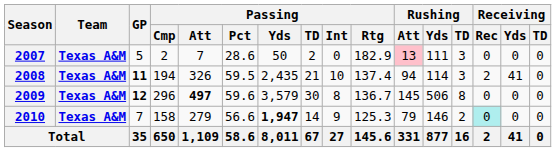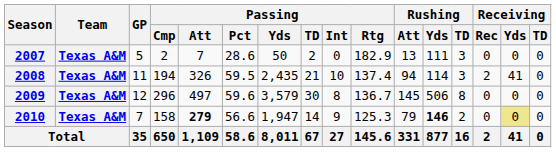(409, 55) pink background -> (409, 55) no background
(140, 76) bold -> (140, 76) normal
(140, 96) bold -> (140, 96) normal
(200, 96) bold -> (200, 96) normal
(200, 116) normal -> (200, 116) bold
(280, 116) bold -> (280, 116) normal
(437, 116) normal -> (437, 116) bold
(487, 116) paleturquoise background -> (487, 116) no background
(515, 116) no background -> (515, 116) khaki background
